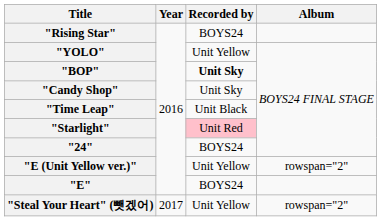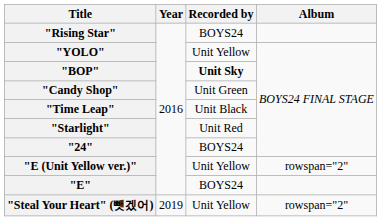(221, 90) Unit Sky -> (221, 90) Unit Green
(221, 128) pink background -> (221, 128) no background
(171, 205) 2017 -> (171, 205) 2019
